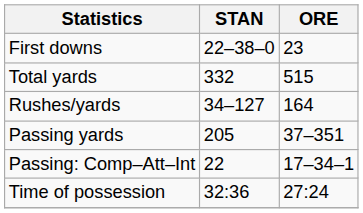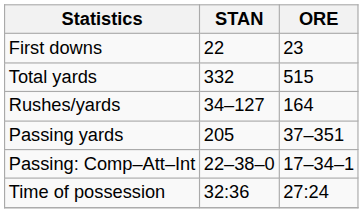(239, 48) 22–38–0 -> (214, 48) 22
(214, 163) 22 -> (239, 163) 22–38–0
